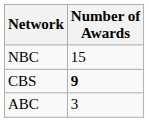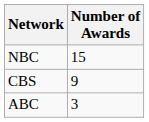(75, 81) bold -> (75, 81) normal
